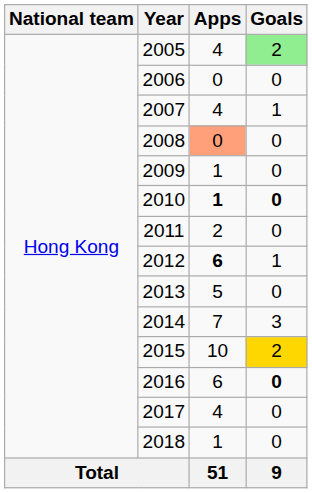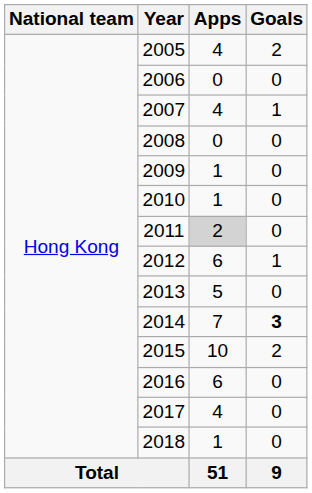(277, 49) lightgreen background -> (277, 49) no background
(218, 140) lightsalmon background -> (218, 140) no background
(218, 200) bold -> (218, 200) normal
(277, 200) bold -> (277, 200) normal
(218, 230) no background -> (218, 230) lightgrey background
(218, 261) bold -> (218, 261) normal
(277, 321) normal -> (277, 321) bold
(277, 351) gold background -> (277, 351) no background
(277, 381) bold -> (277, 381) normal
